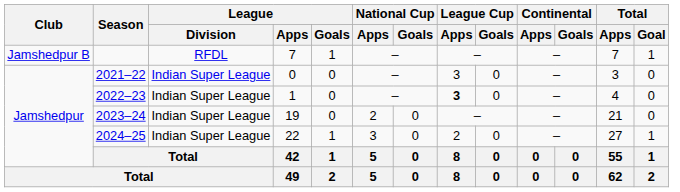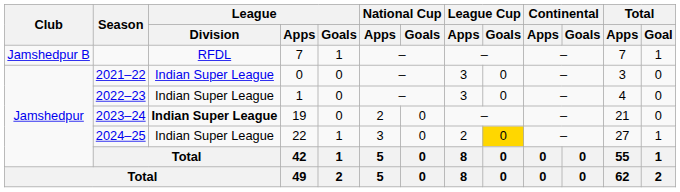(457, 95) bold -> (464, 95) normal
(211, 116) normal -> (214, 116) bold
(496, 136) no background -> (503, 136) gold background
